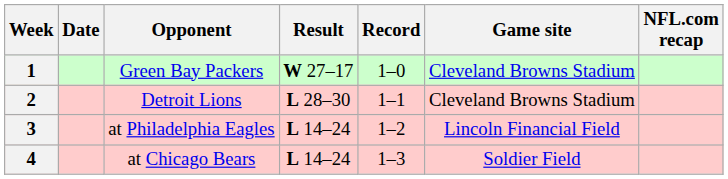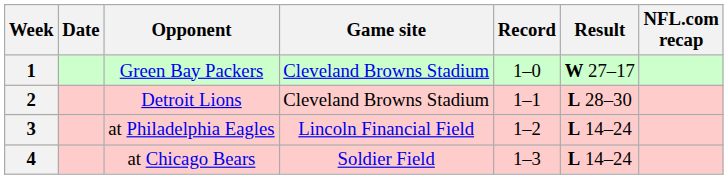columns swapped: (318, 29) <-> (532, 29)
